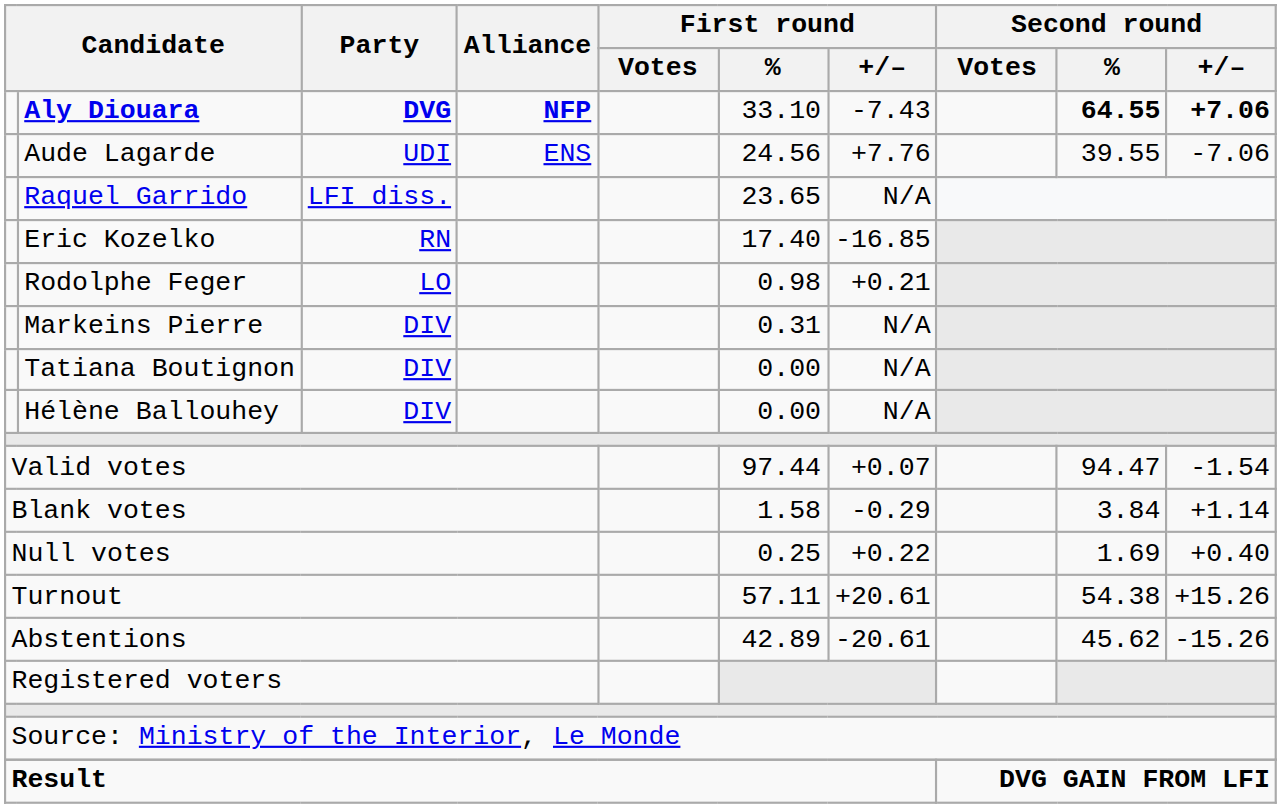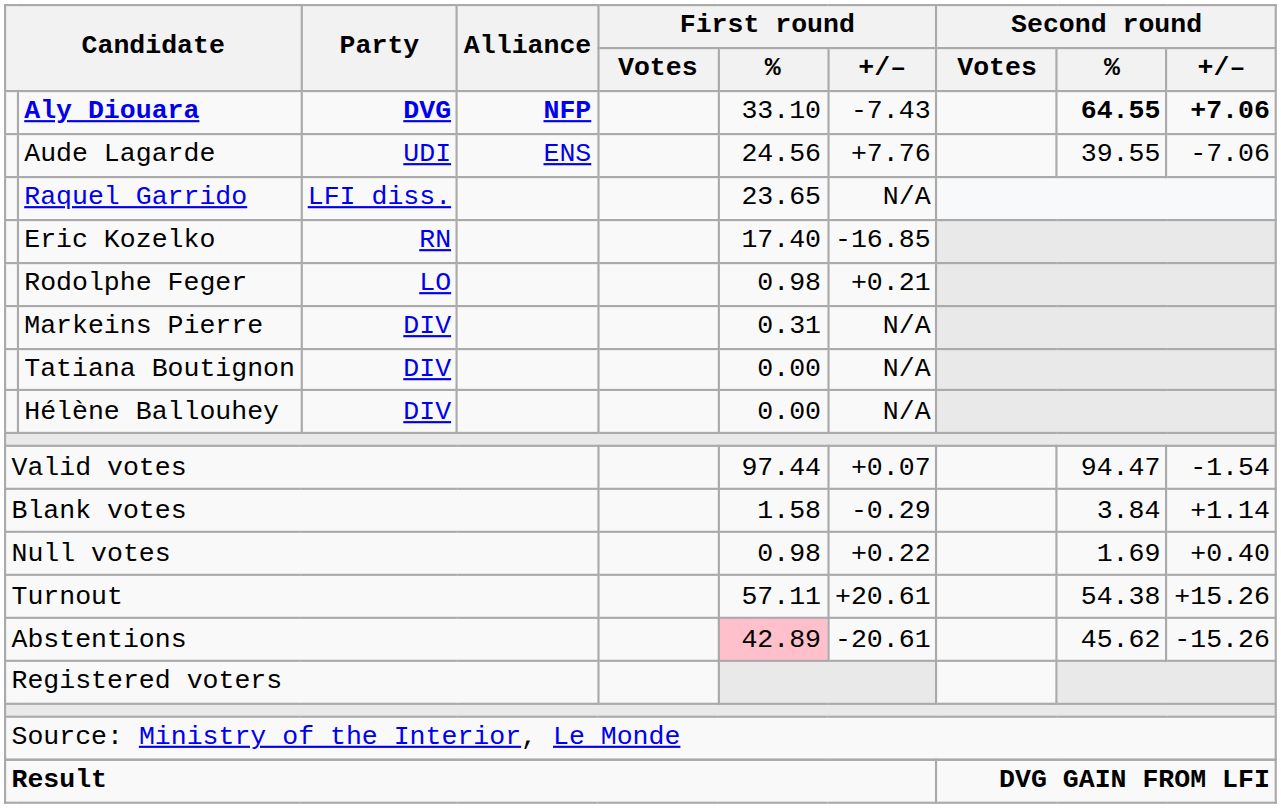(789, 554) 0.25 -> (789, 554) 0.98
(781, 640) no background -> (781, 640) pink background
